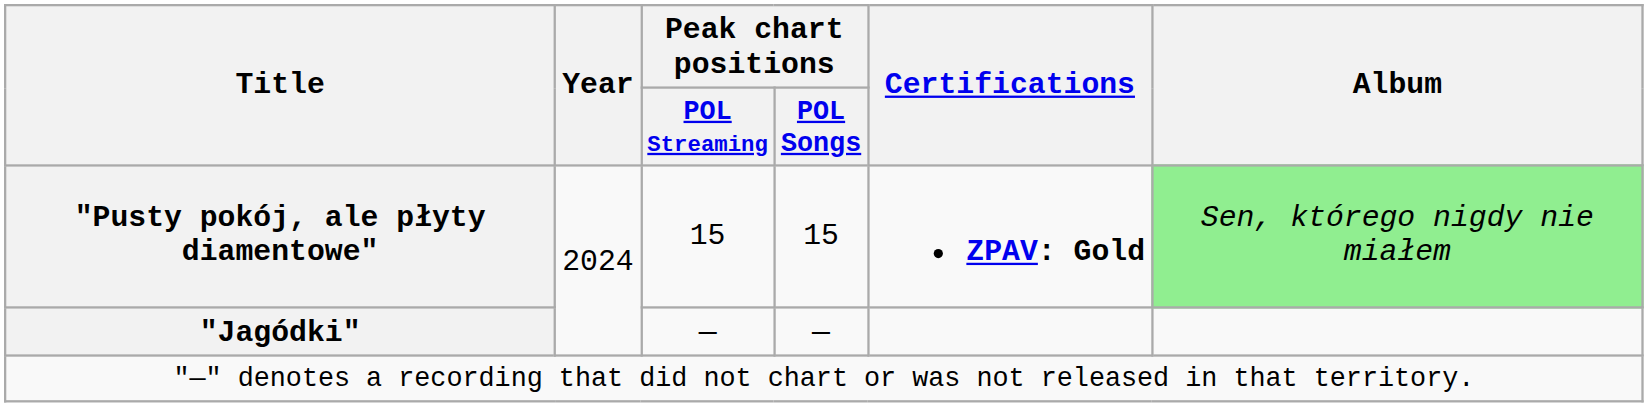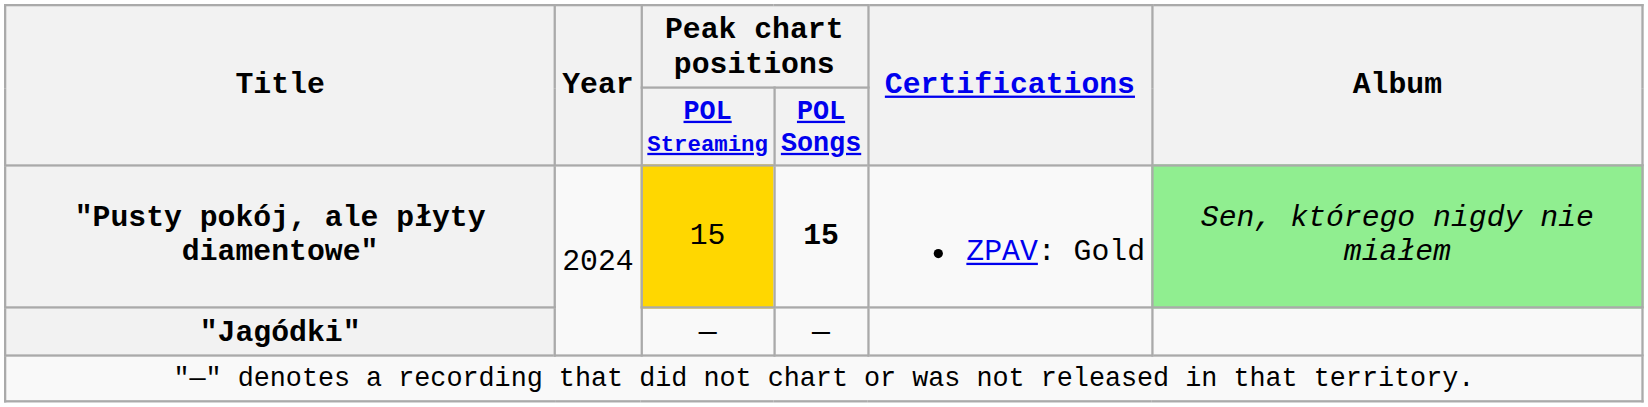(708, 236) no background -> (708, 236) gold background
(821, 236) normal -> (821, 236) bold
(1010, 253) bold -> (1010, 253) normal
